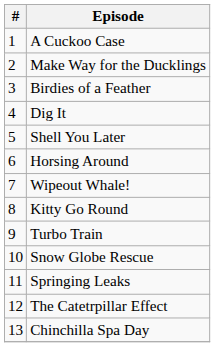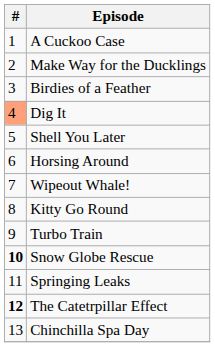(12, 112) no background -> (12, 112) lightsalmon background
(16, 257) normal -> (16, 257) bold
(16, 305) normal -> (16, 305) bold
